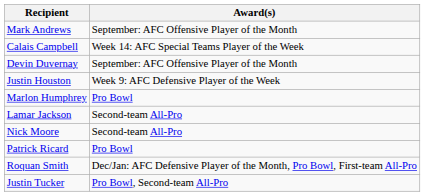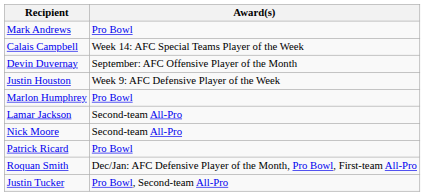(194, 30) September: AFC Offensive Player of the Month -> (112, 30) Pro Bowl
